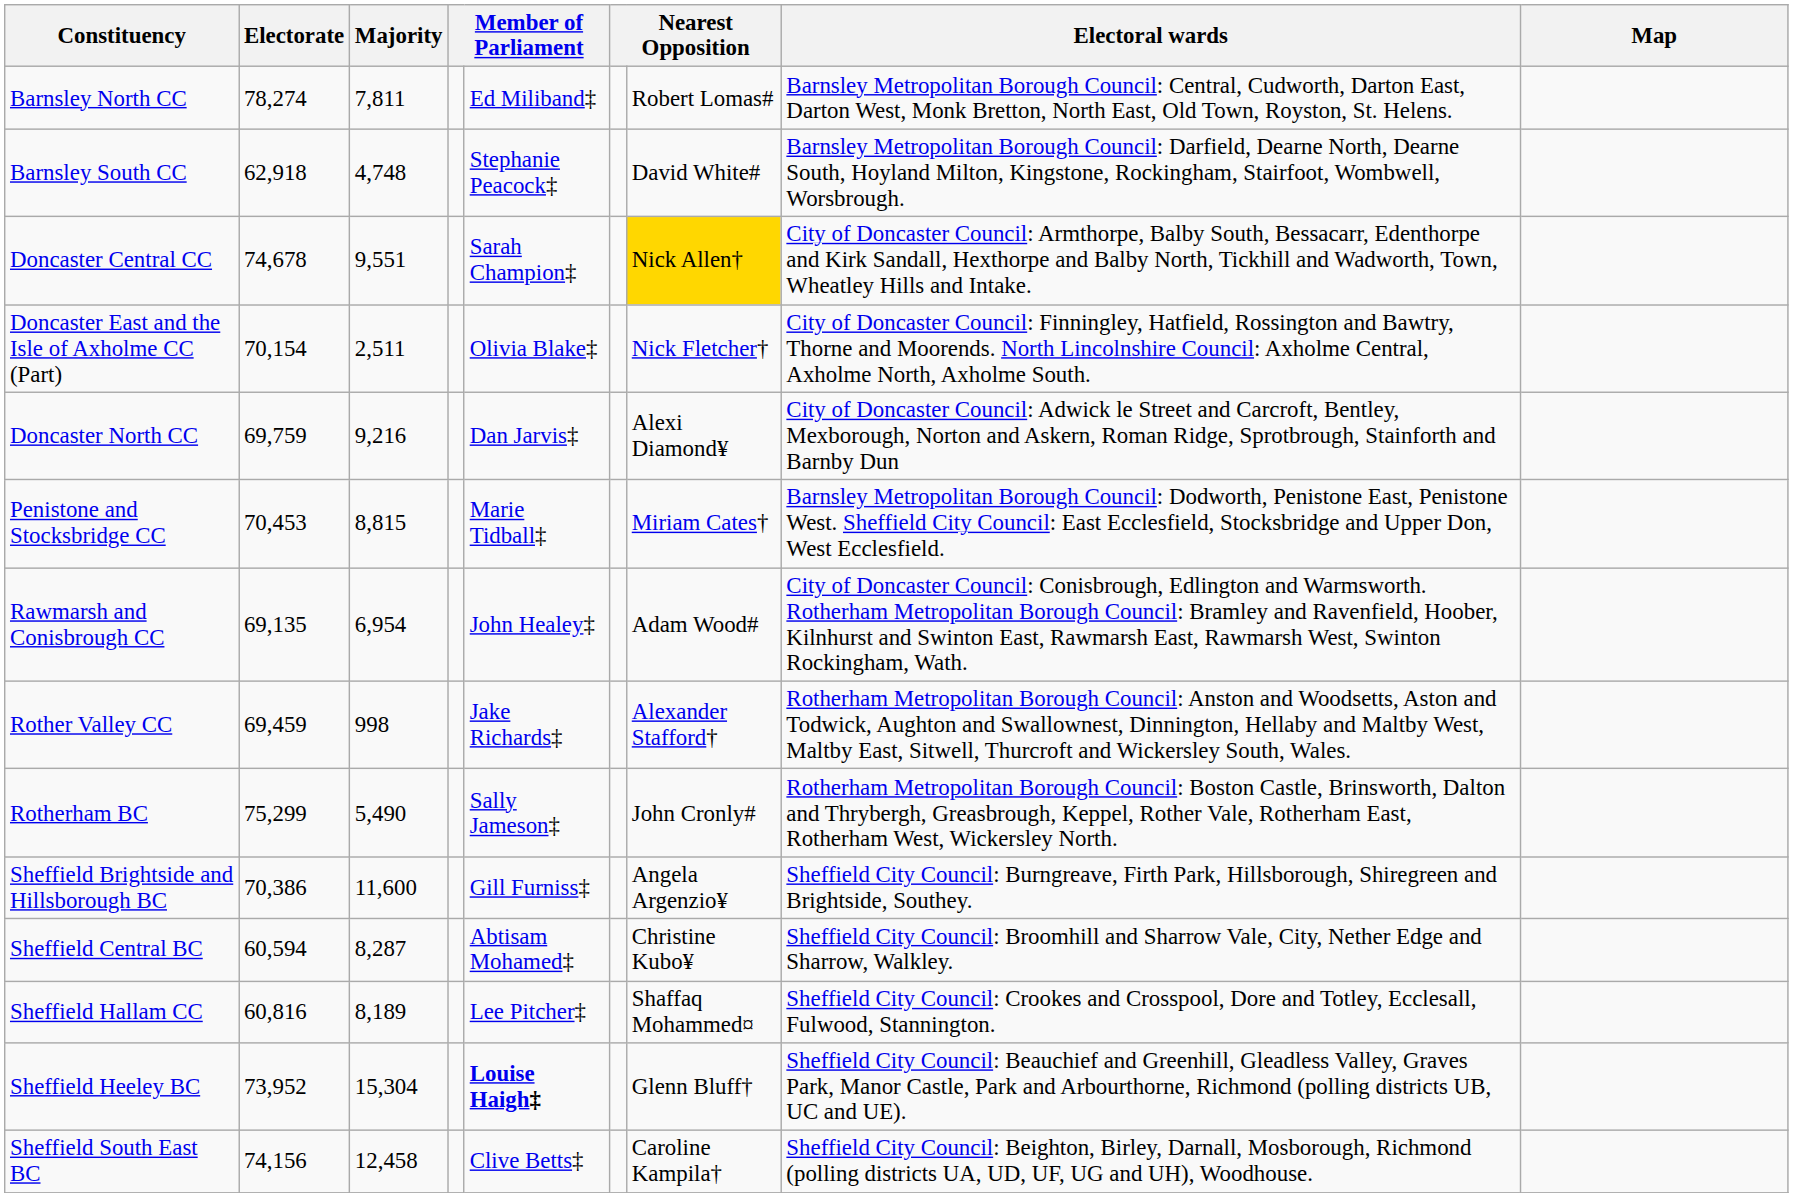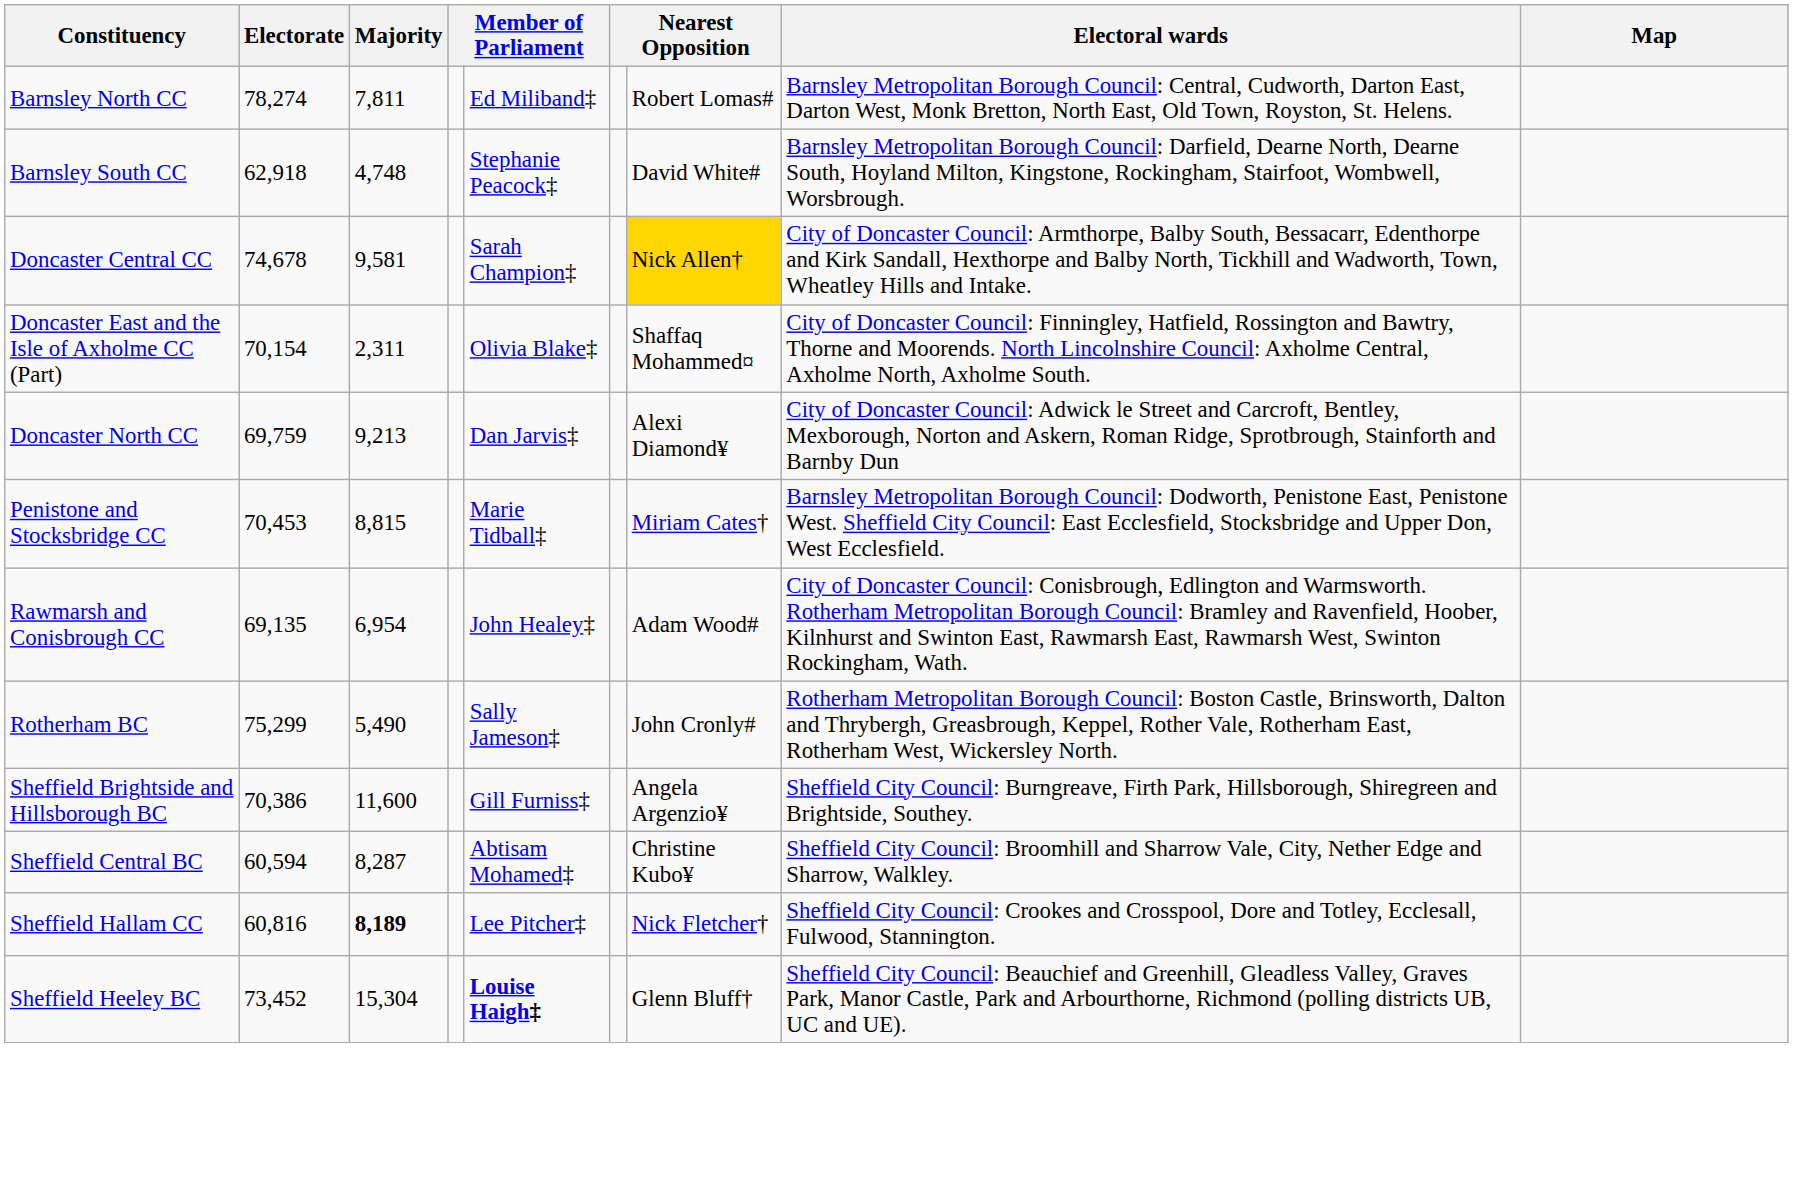(381, 260) 9,551 -> (381, 260) 9,581
(380, 347) 2,511 -> (380, 347) 2,311
(700, 347) Nick Fletcher† -> (693, 347) Shaffaq Mohammed¤
(381, 435) 9,216 -> (381, 435) 9,213
- row: (91, 724)
(381, 1011) normal -> (381, 923) bold
(693, 1011) Shaffaq Mohammed¤ -> (700, 923) Nick Fletcher†
(275, 1086) 73,952 -> (275, 998) 73,452
- row: (104, 1161)
